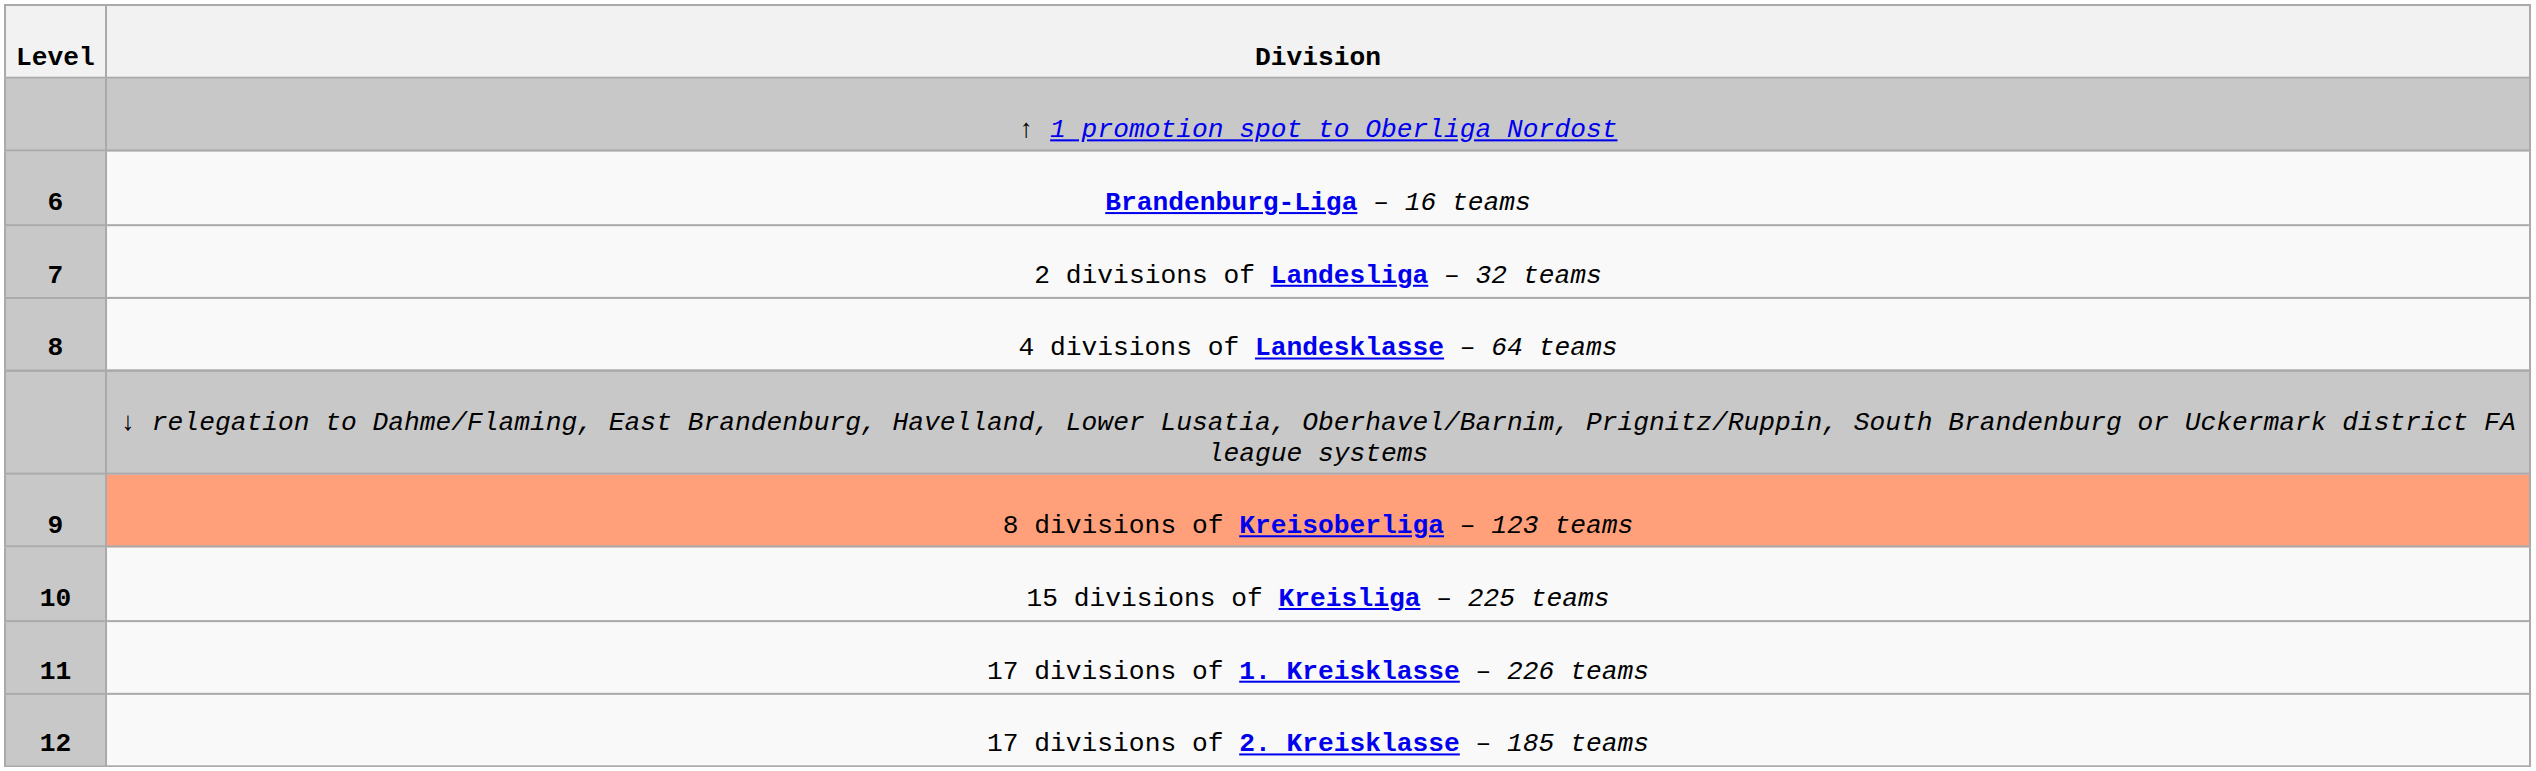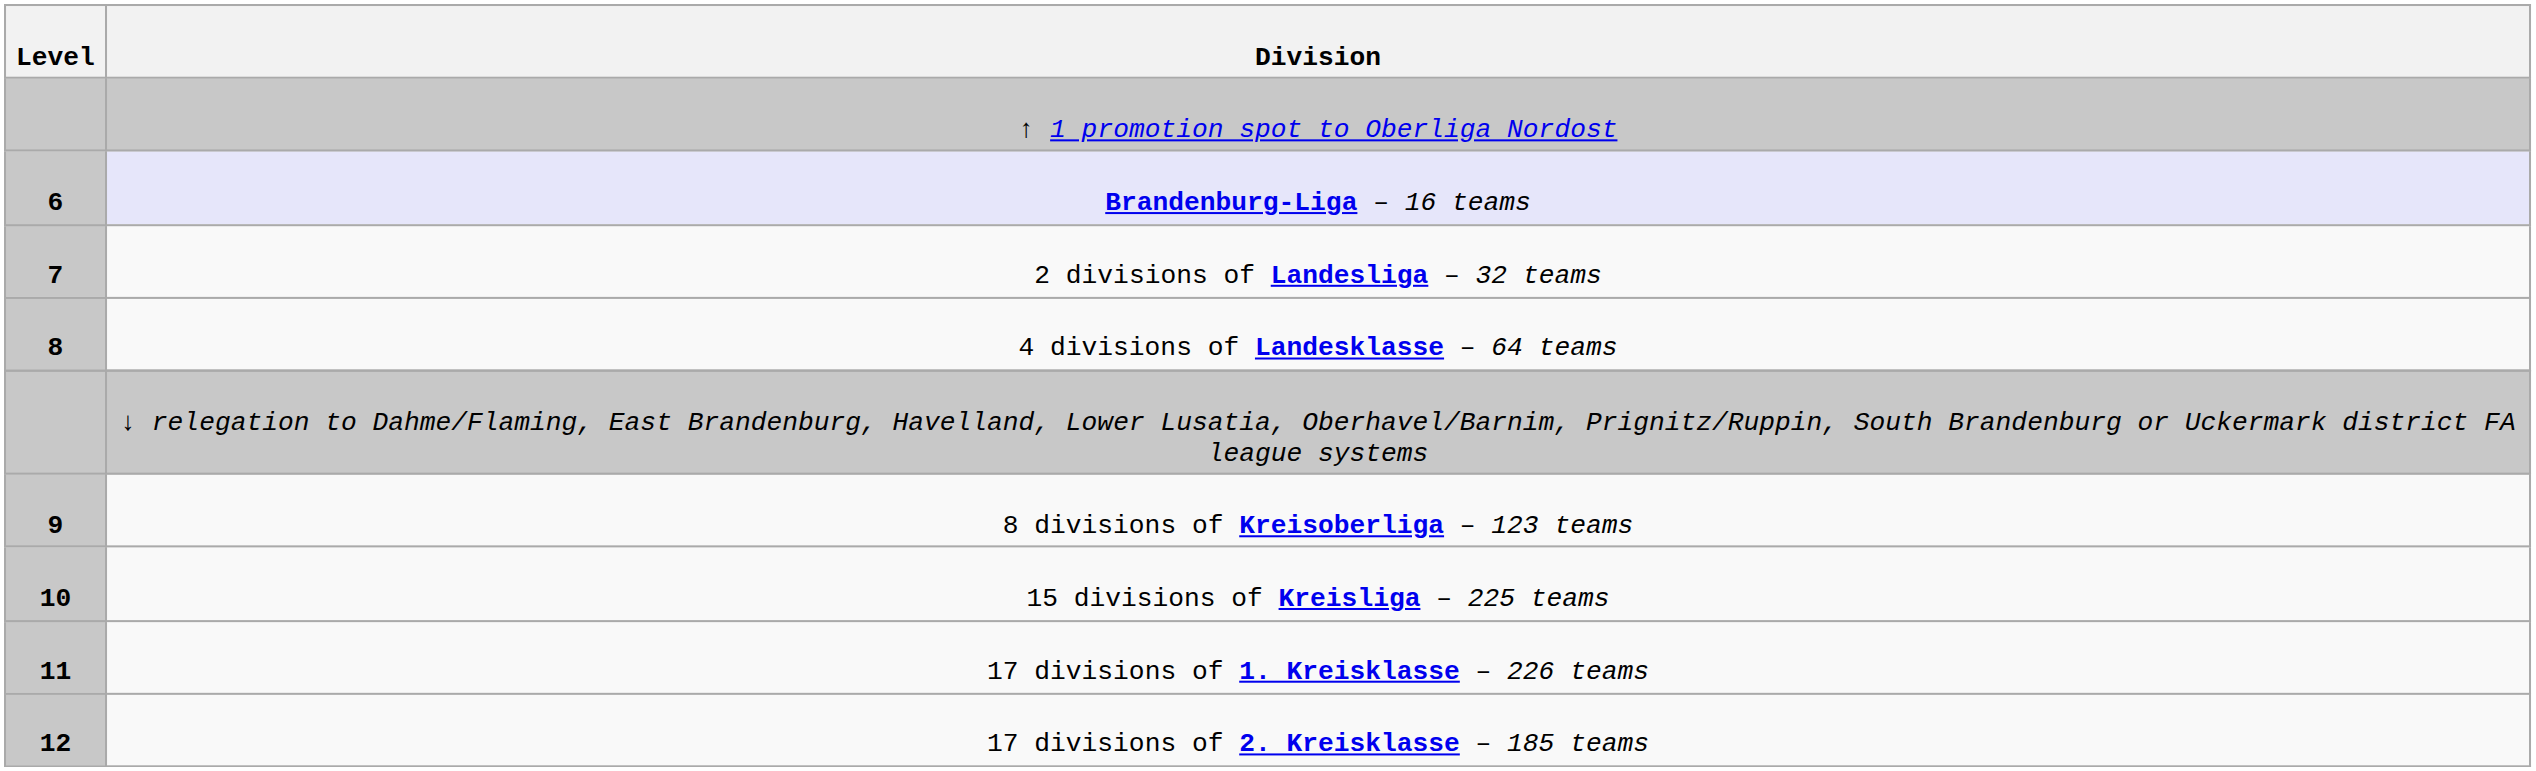(1318, 203) no background -> (1318, 203) lavender background
(1318, 526) lightsalmon background -> (1318, 526) no background
